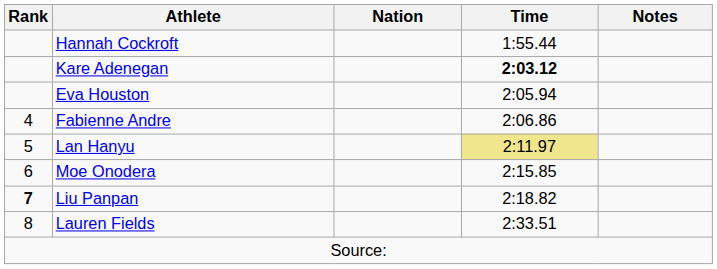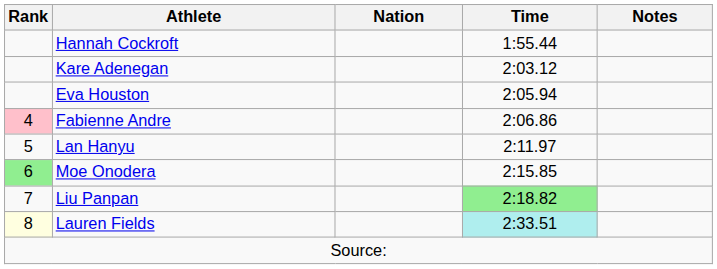(529, 69) bold -> (530, 69) normal
(28, 120) no background -> (28, 120) pink background
(529, 146) khaki background -> (530, 146) no background
(28, 172) no background -> (28, 172) lightgreen background
(28, 198) bold -> (28, 198) normal
(529, 198) no background -> (530, 198) lightgreen background
(28, 224) no background -> (28, 224) lightyellow background
(529, 224) no background -> (530, 224) paleturquoise background
